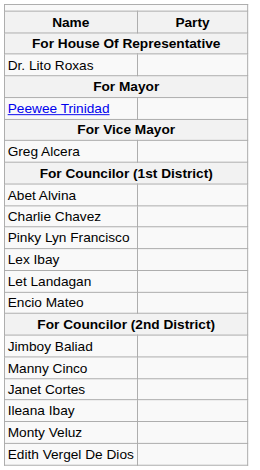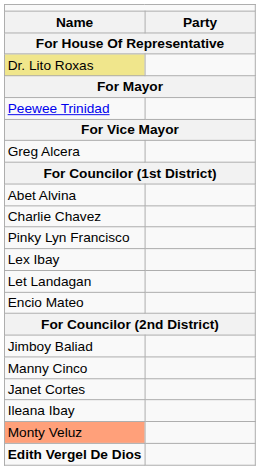(51, 65) no background -> (51, 65) khaki background
(45, 433) no background -> (45, 433) lightsalmon background
(71, 454) normal -> (75, 454) bold
